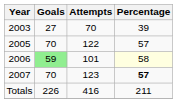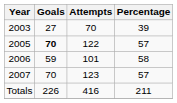(51, 43) normal -> (51, 43) bold
(51, 59) lightgreen background -> (51, 59) no background
(144, 59) lightyellow background -> (144, 59) no background
(144, 75) bold -> (144, 75) normal
